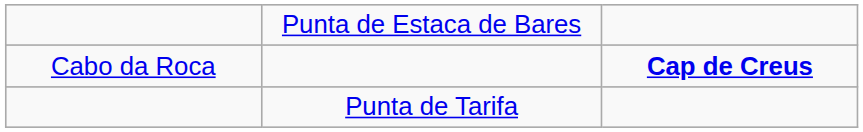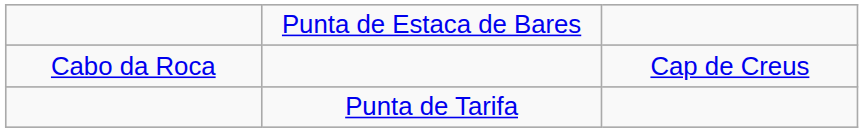(730, 65) bold -> (730, 65) normal
